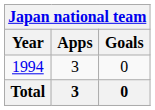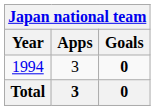(124, 67) normal -> (124, 67) bold
